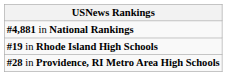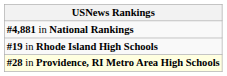(113, 63) no background -> (113, 63) lightyellow background
